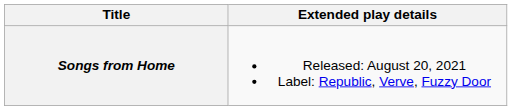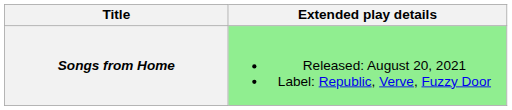(367, 73) no background -> (367, 73) lightgreen background
